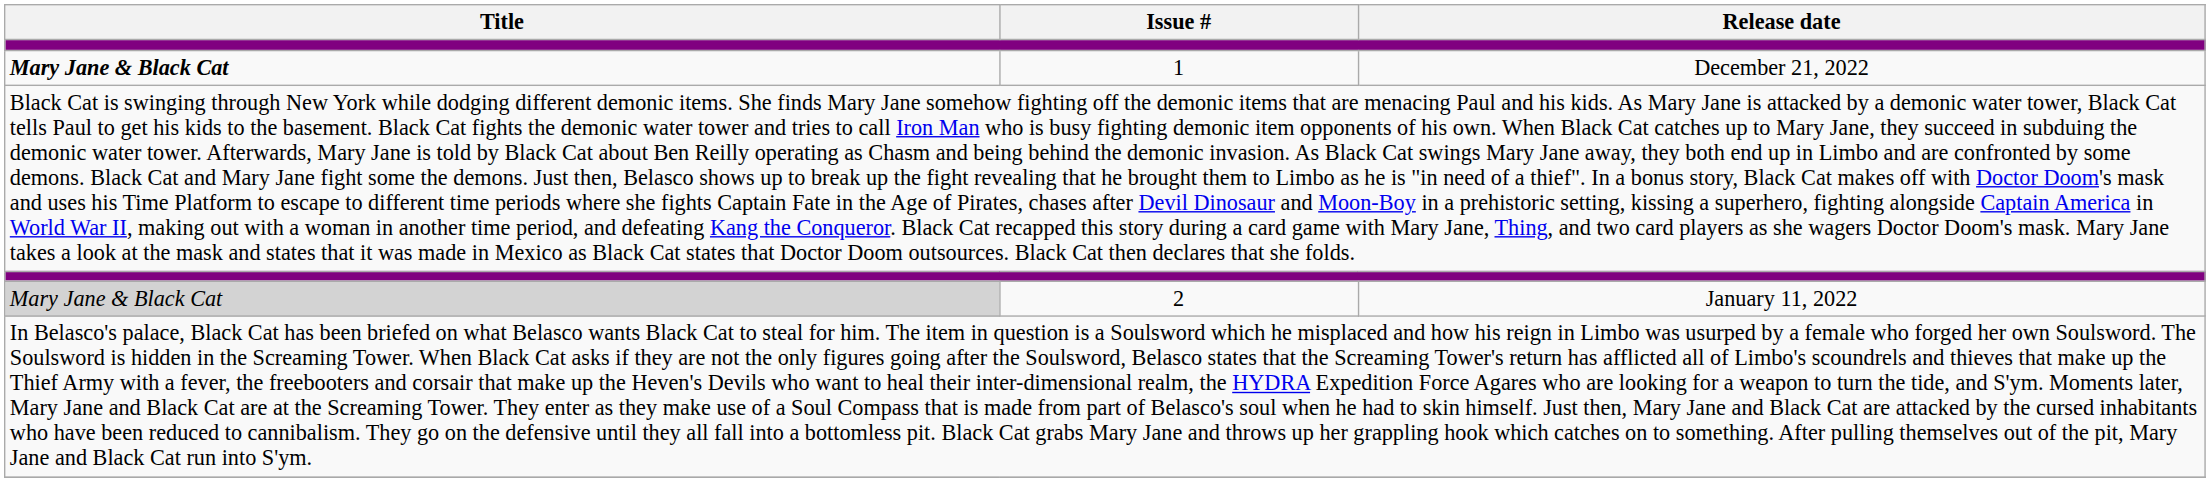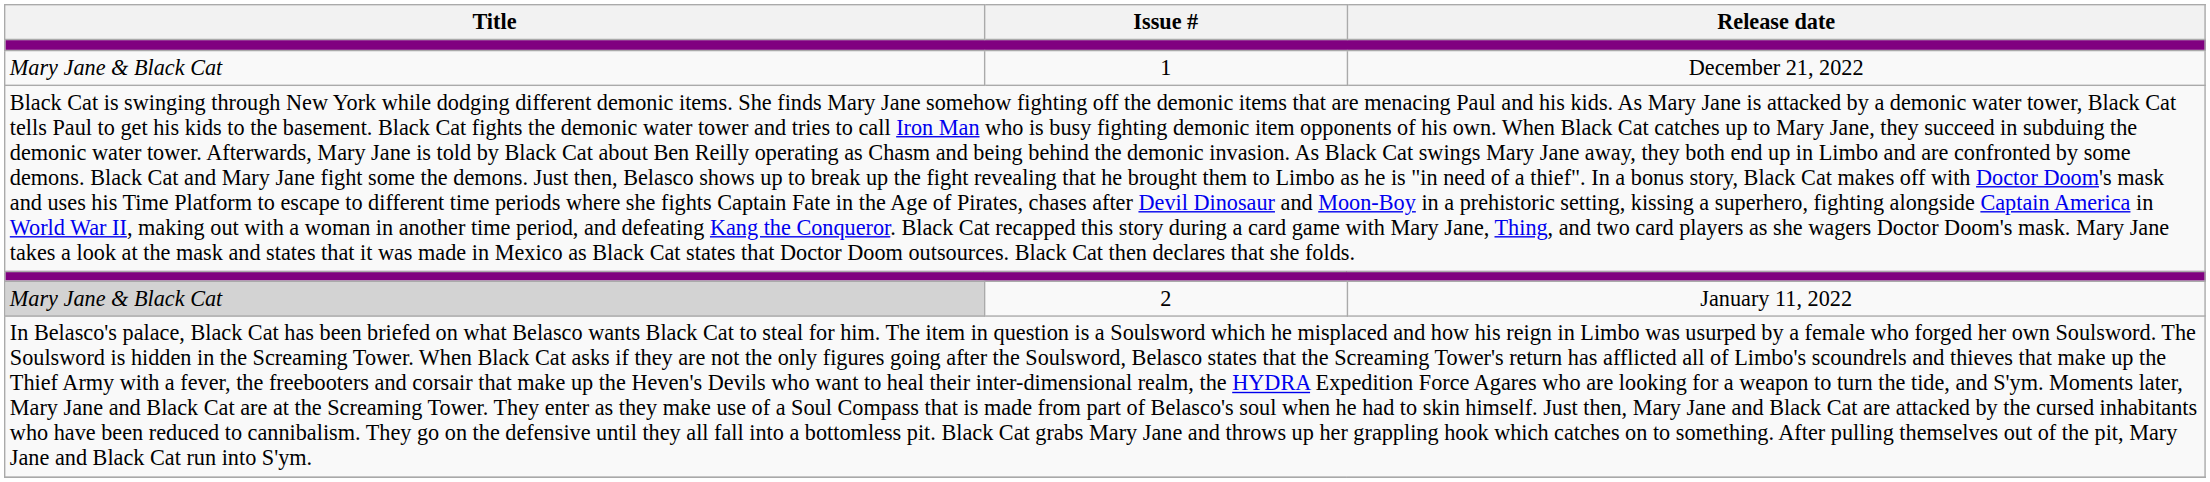(119, 67) bold -> (116, 67) normal
